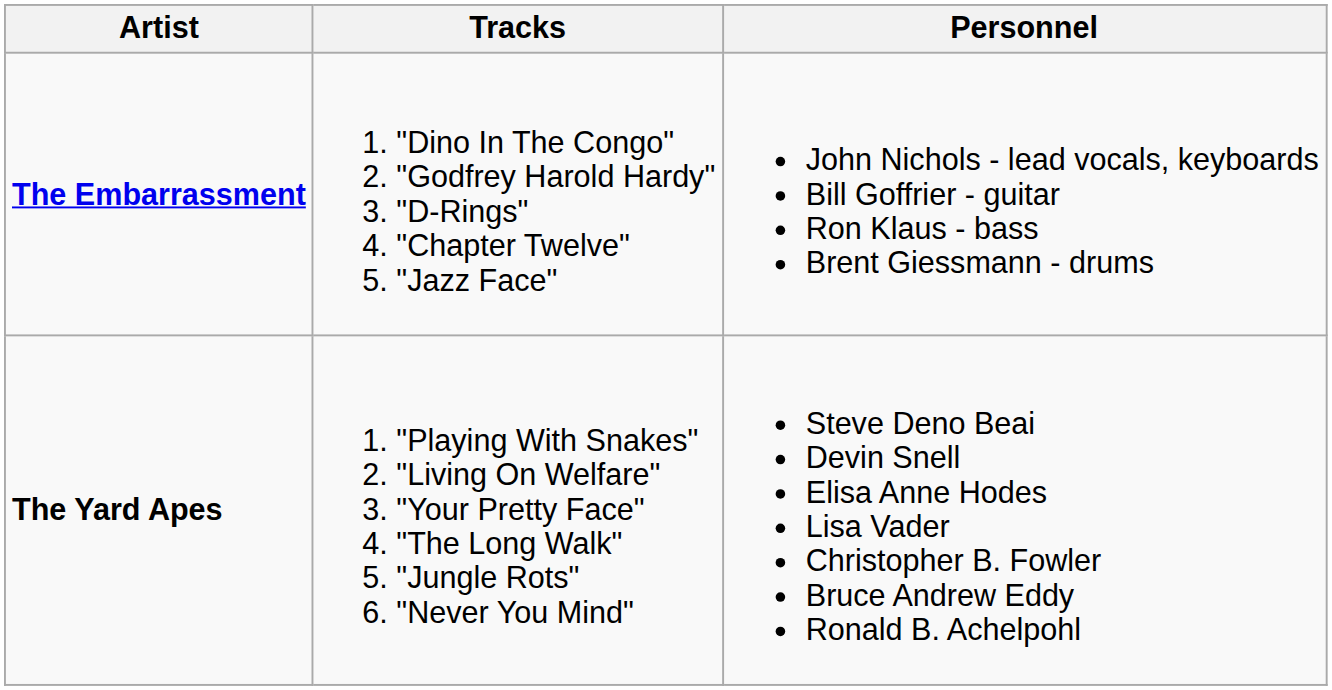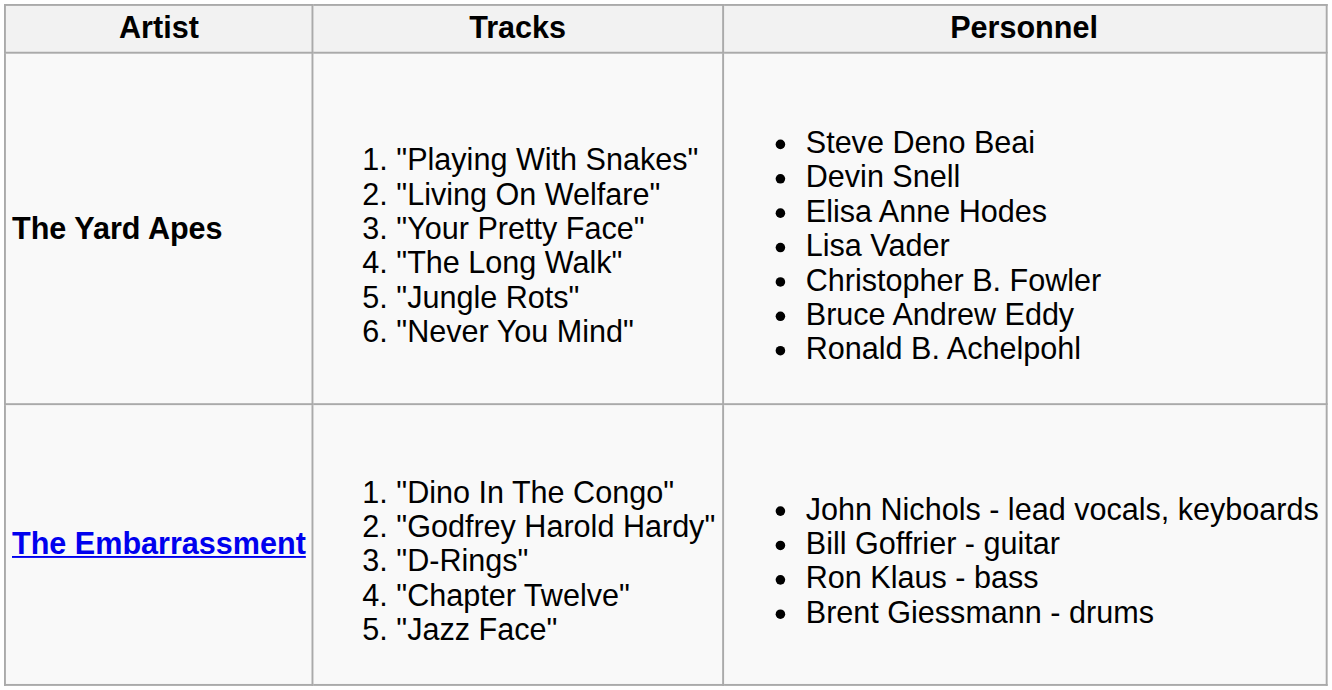rows swapped: (117, 509) <-> (159, 193)
